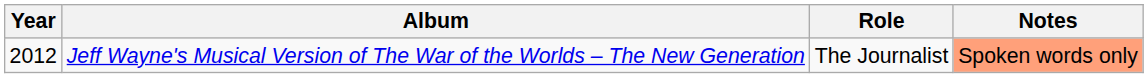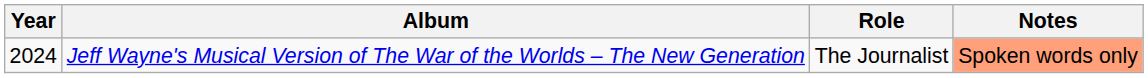(33, 55) 2012 -> (33, 55) 2024
